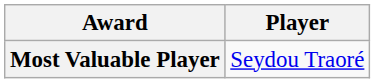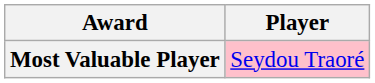(297, 58) no background -> (297, 58) pink background
